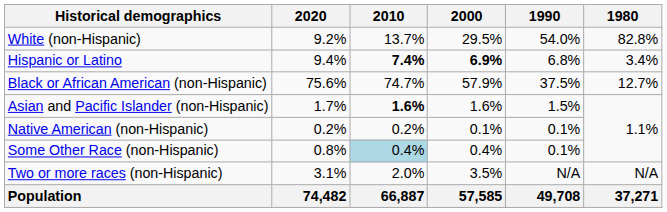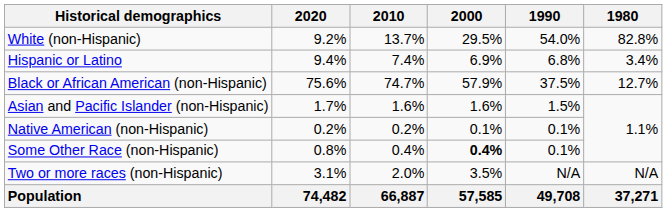(408, 61) bold -> (408, 61) normal
(486, 61) bold -> (486, 61) normal
(408, 106) bold -> (408, 106) normal
(408, 151) lightblue background -> (408, 151) no background
(486, 151) normal -> (486, 151) bold
